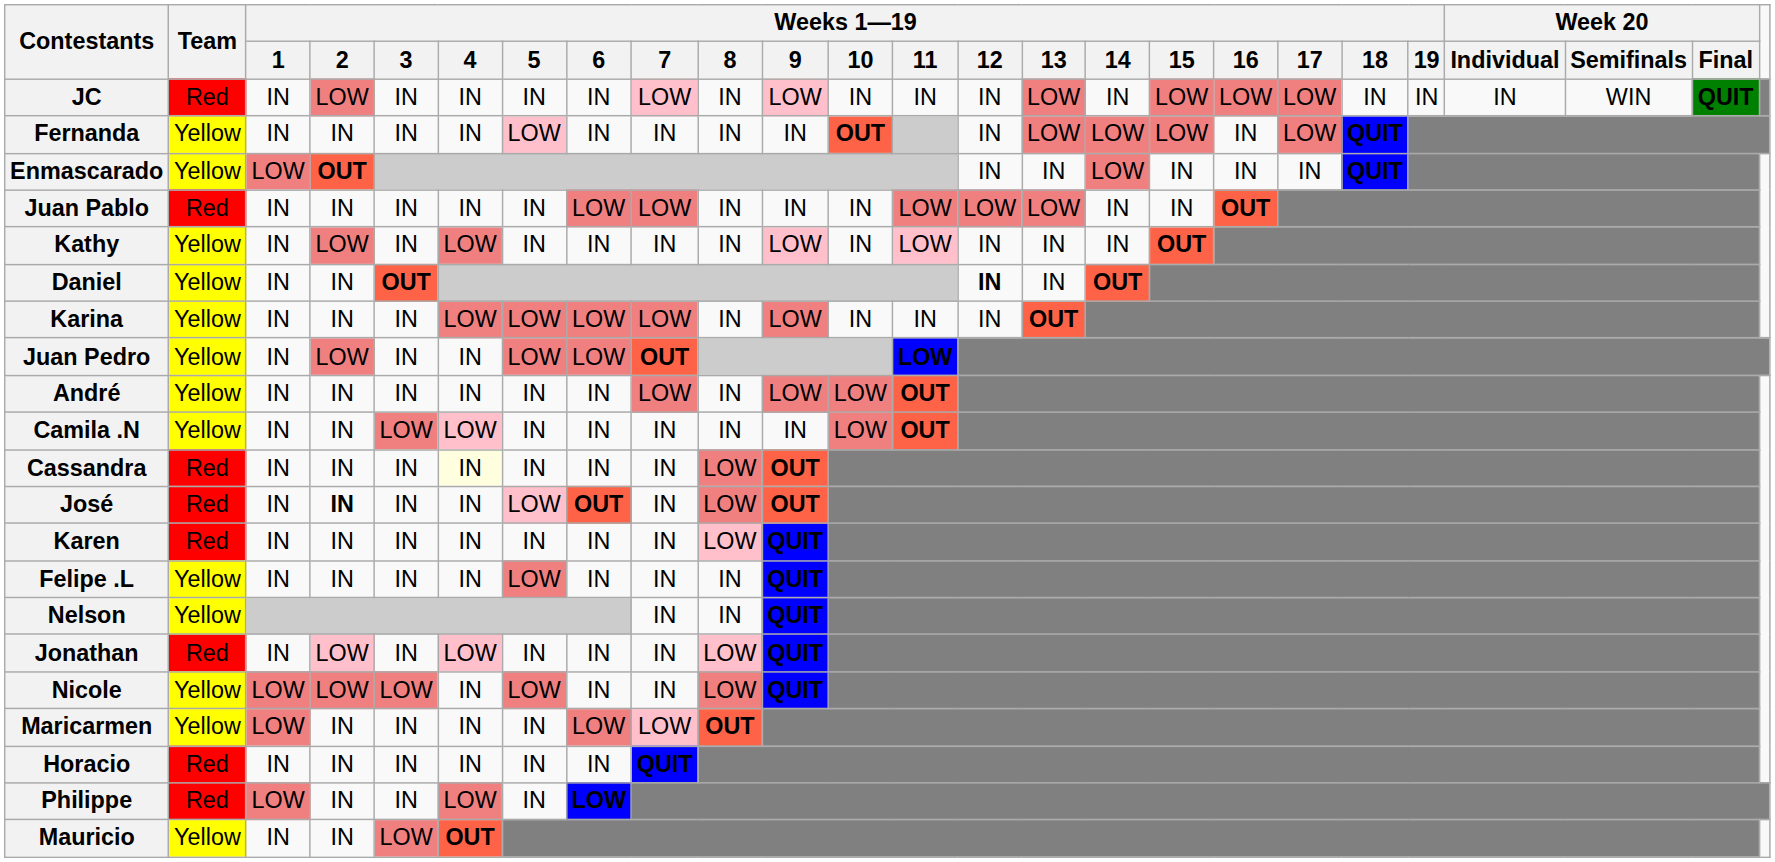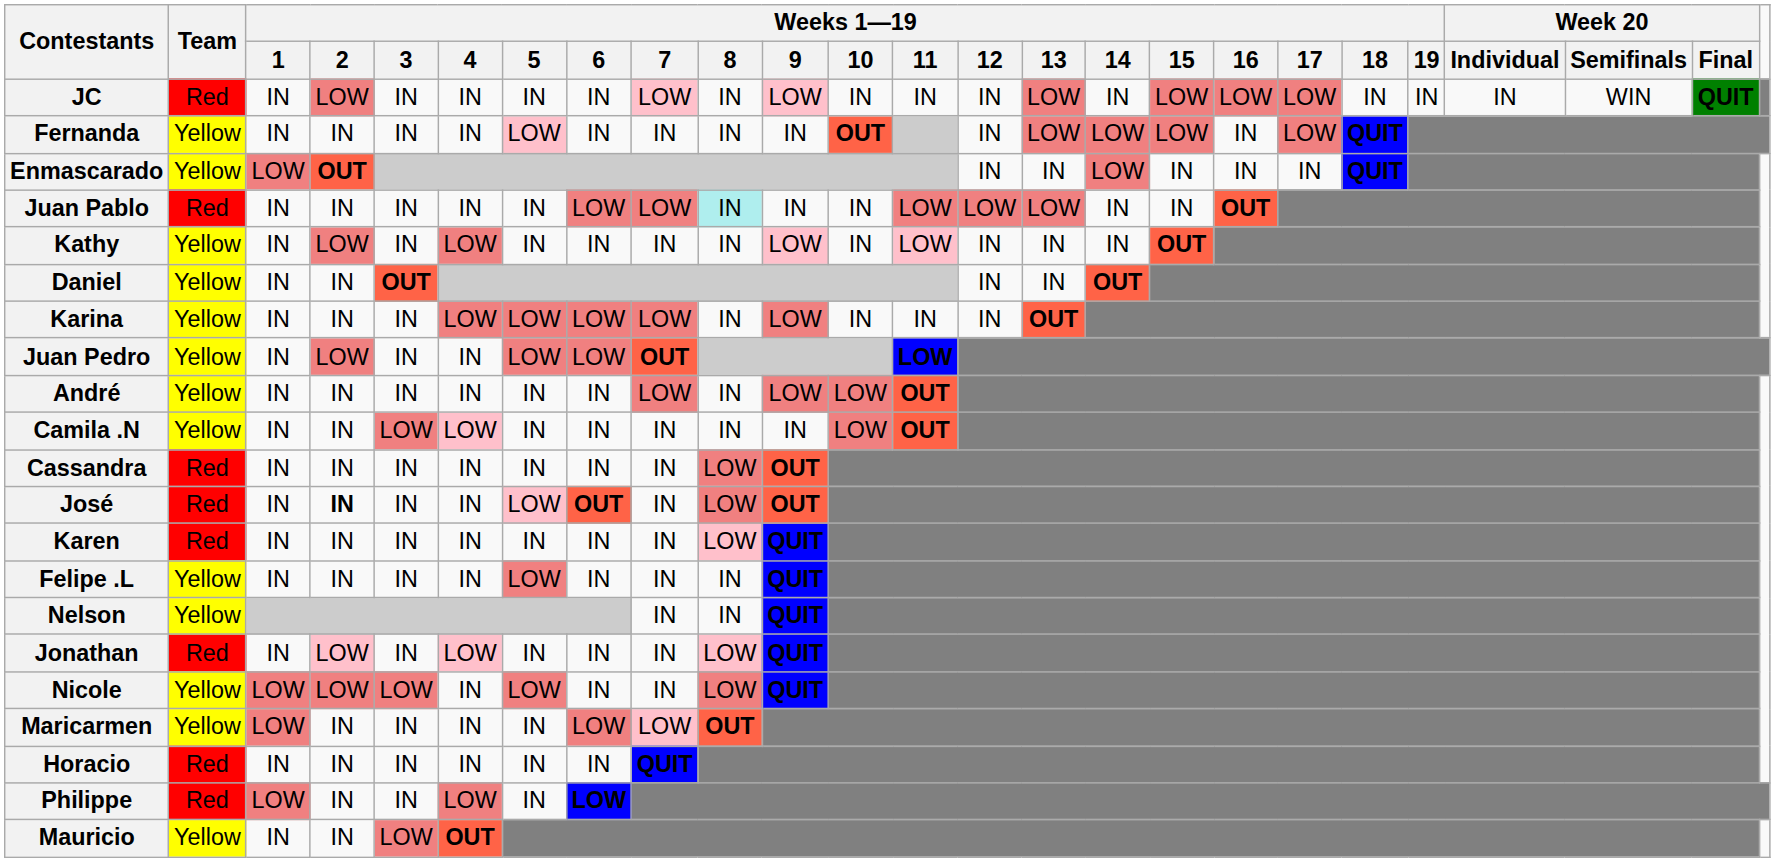(730, 208) no background -> (730, 208) paleturquoise background
(990, 282) bold -> (990, 282) normal
(470, 467) lightyellow background -> (470, 467) no background
